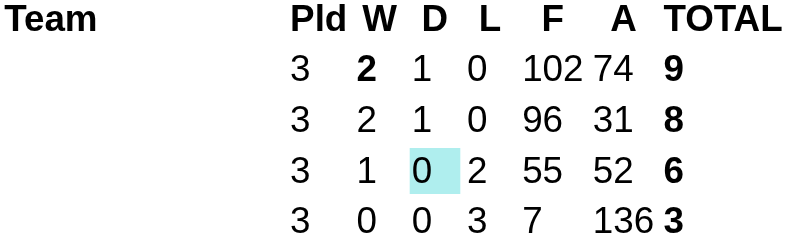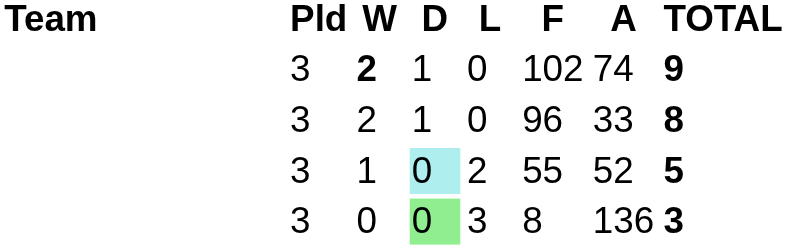(613, 119) 31 -> (613, 119) 33
(674, 170) 6 -> (674, 170) 5
(422, 220) no background -> (422, 220) lightgreen background
(532, 220) 7 -> (532, 220) 8
